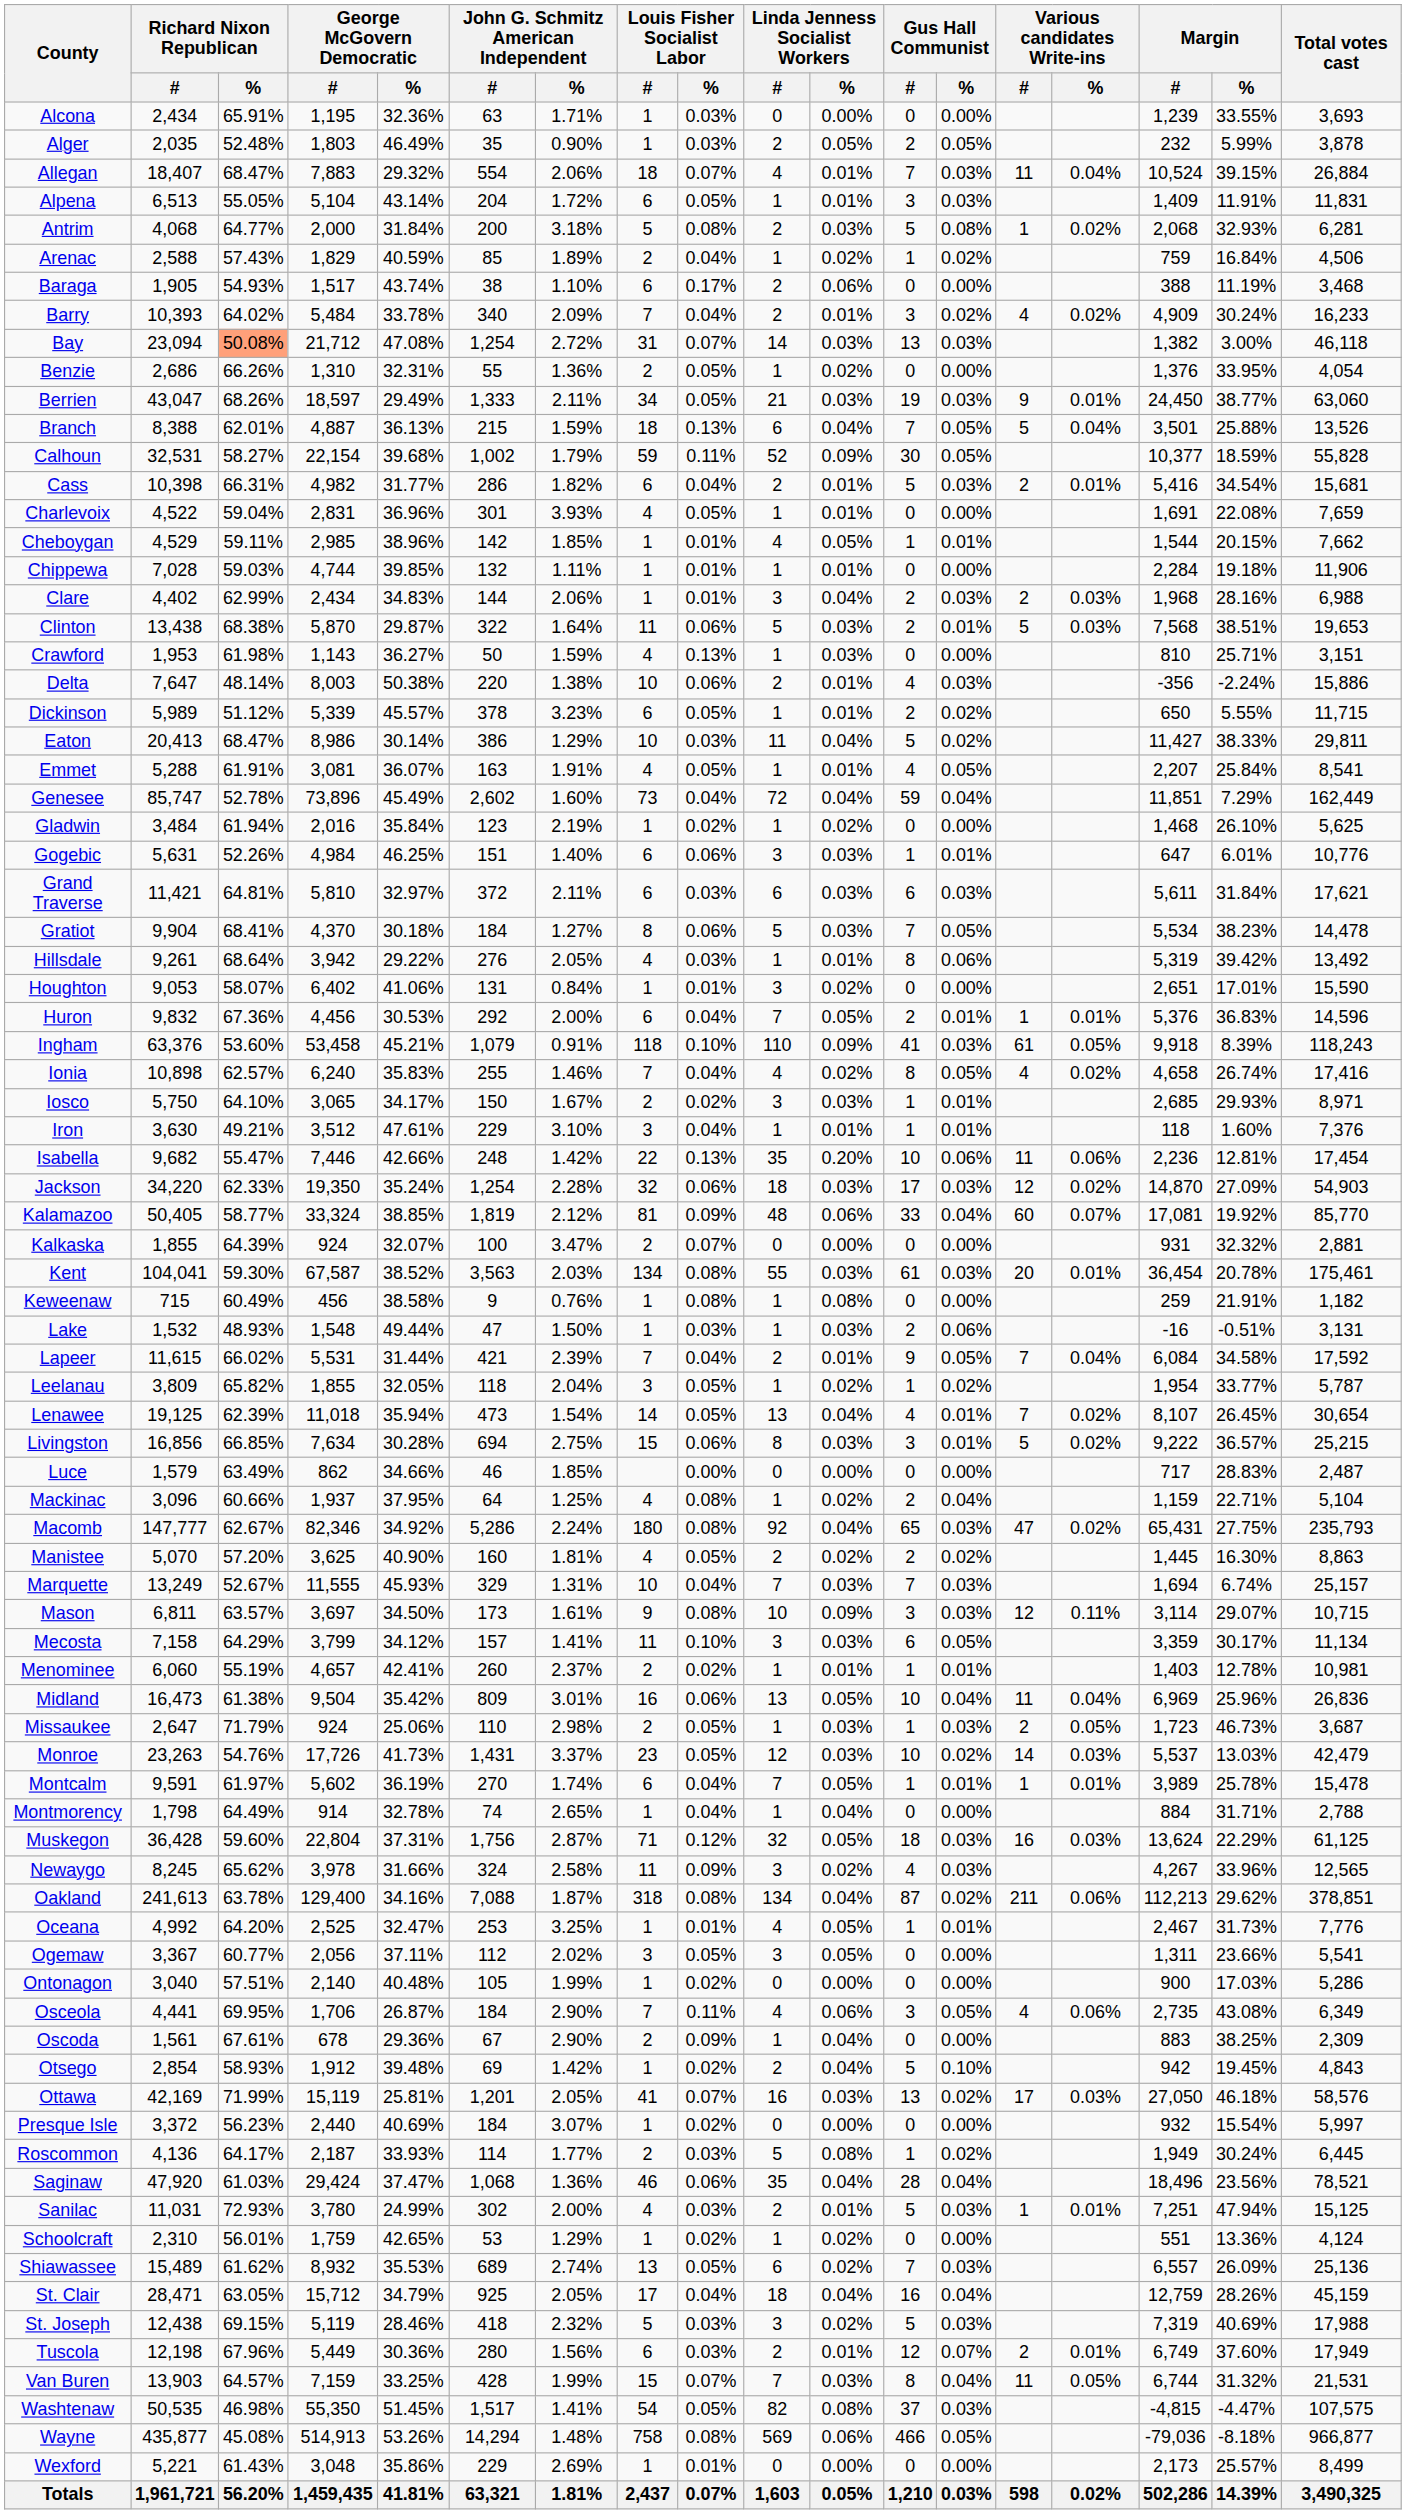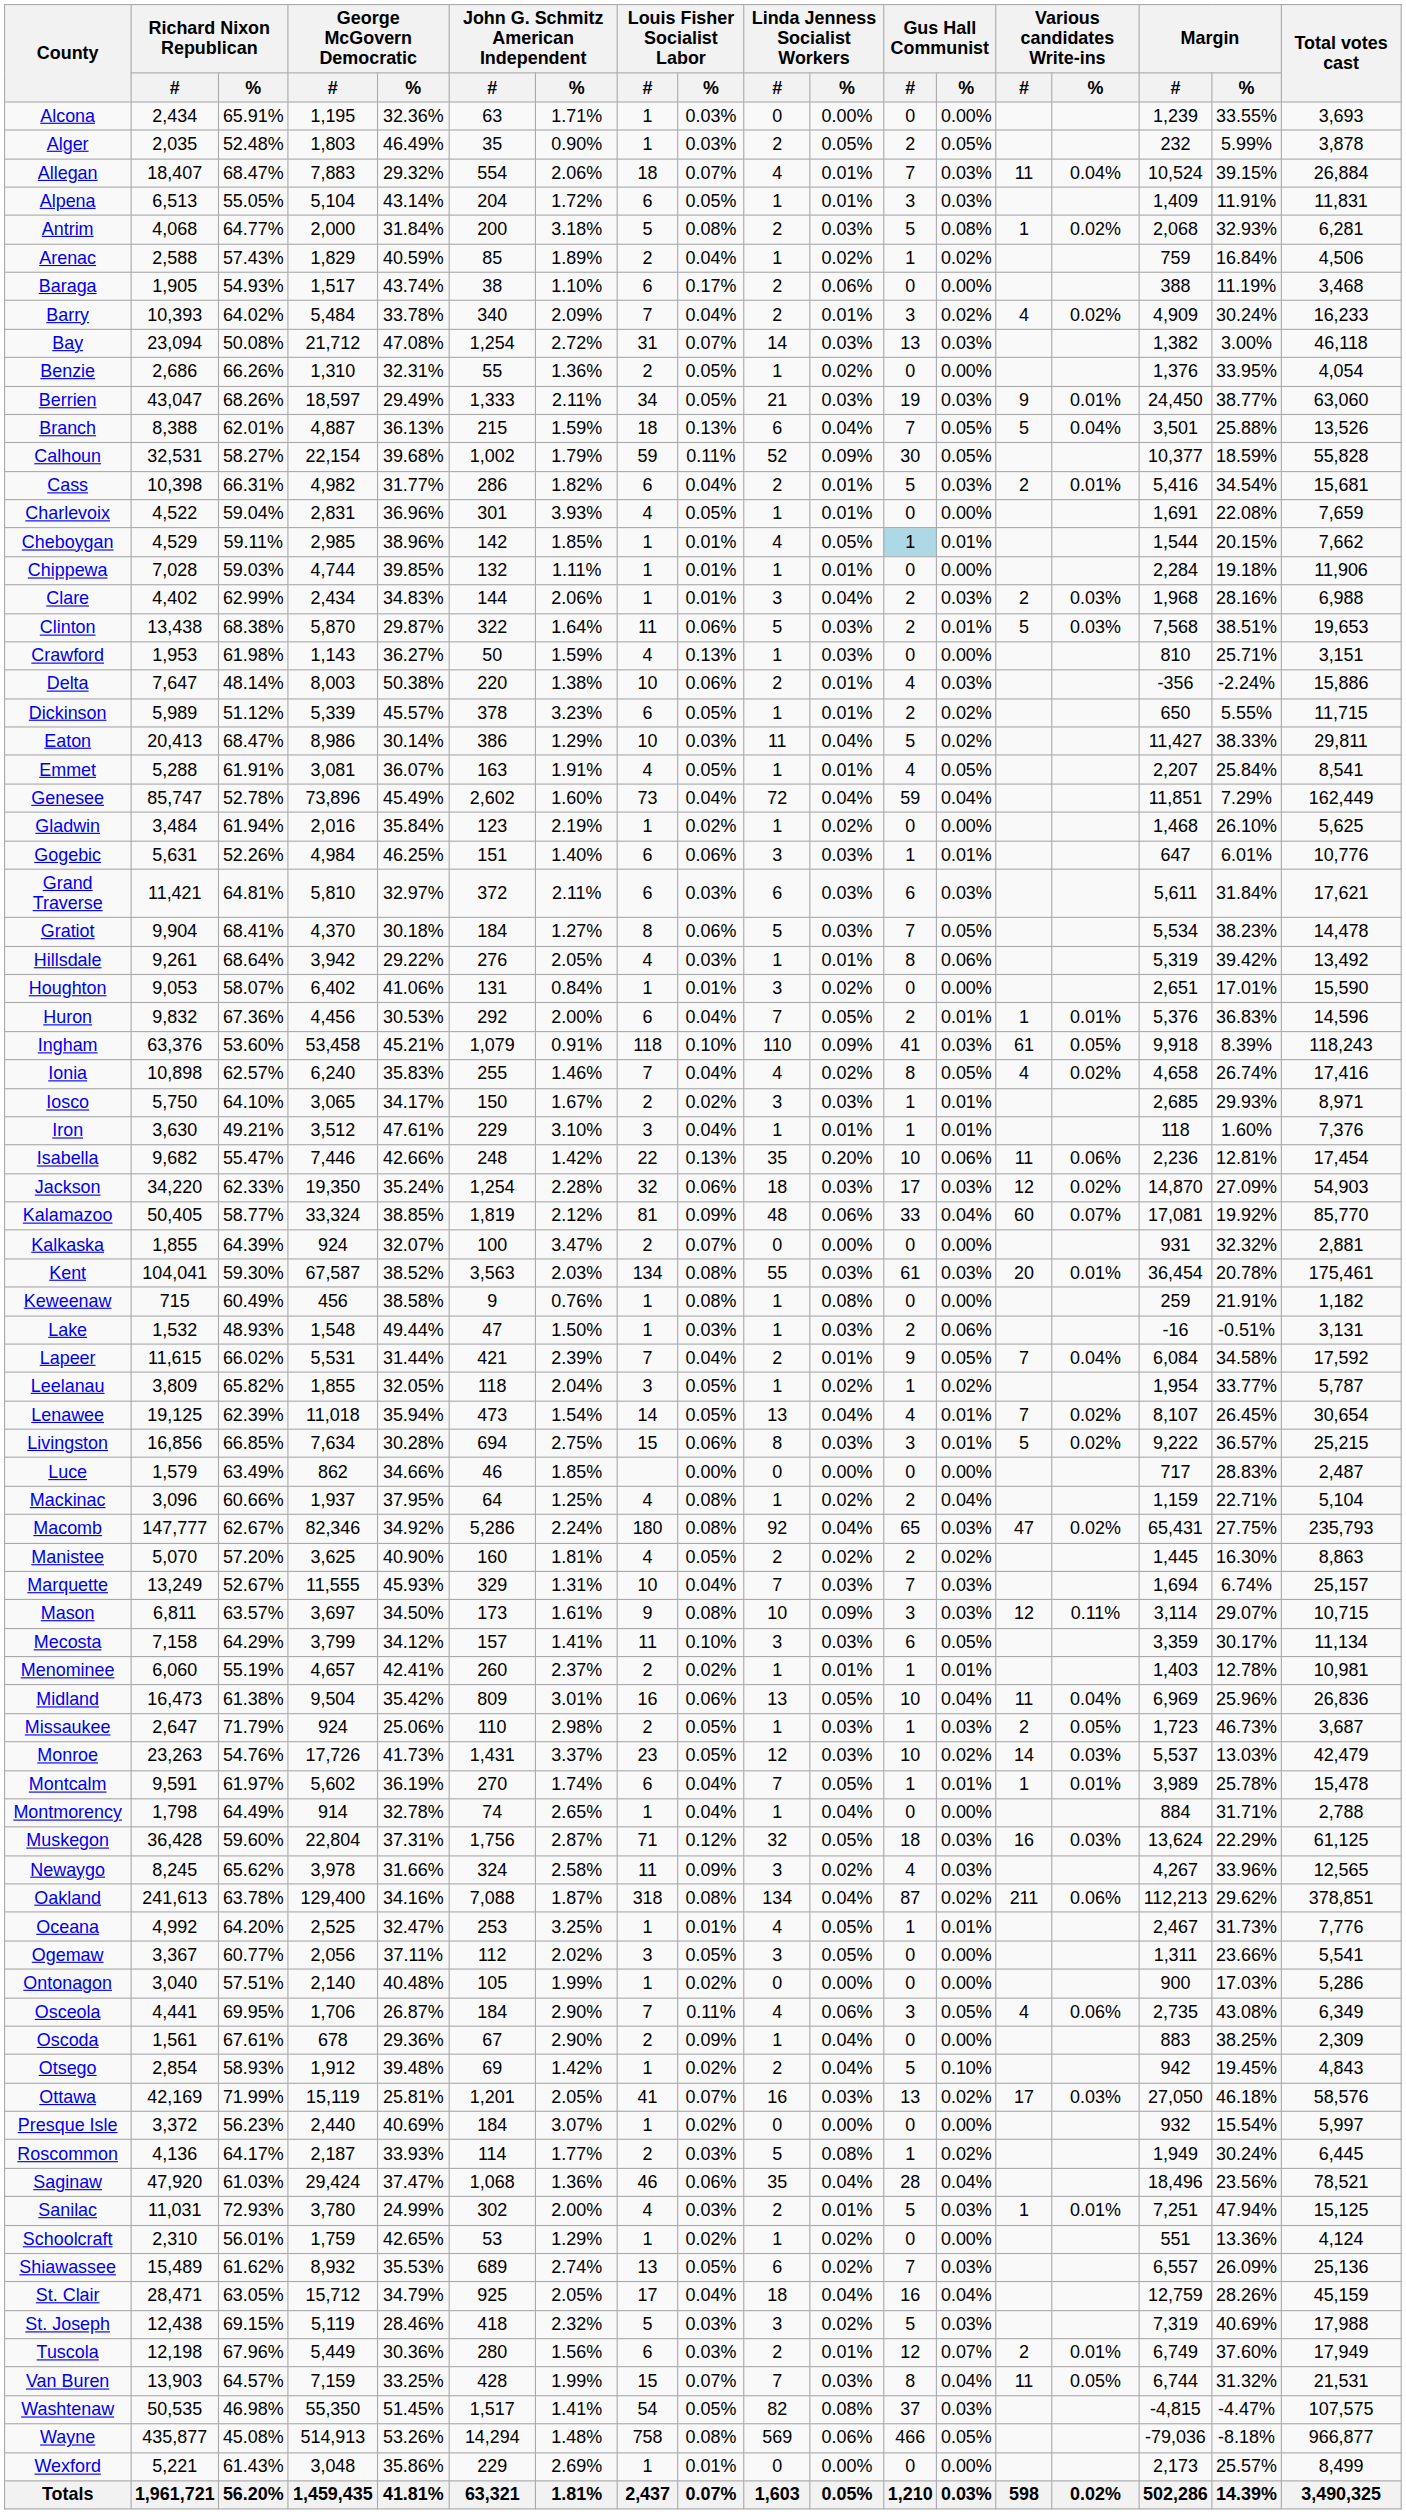(253, 343) lightsalmon background -> (253, 343) no background
(910, 542) no background -> (910, 542) lightblue background
